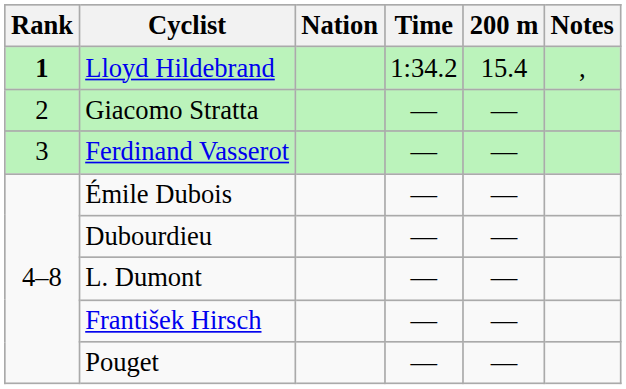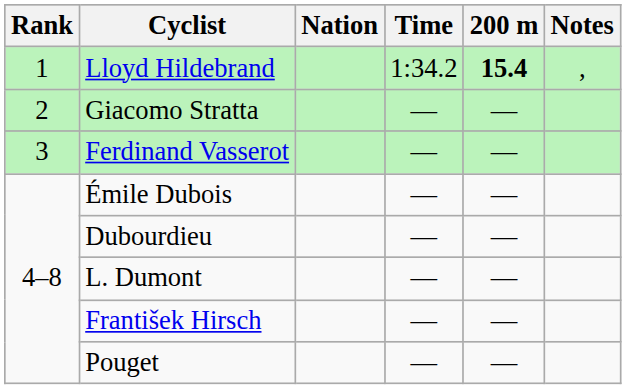(42, 67) bold -> (42, 67) normal
(504, 67) normal -> (504, 67) bold
